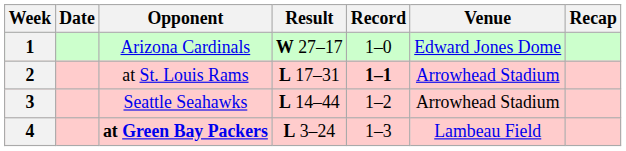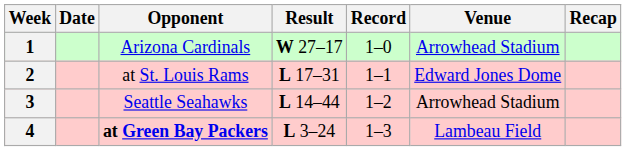(488, 46) Edward Jones Dome -> (488, 46) Arrowhead Stadium
(378, 74) bold -> (378, 74) normal
(488, 74) Arrowhead Stadium -> (488, 74) Edward Jones Dome
